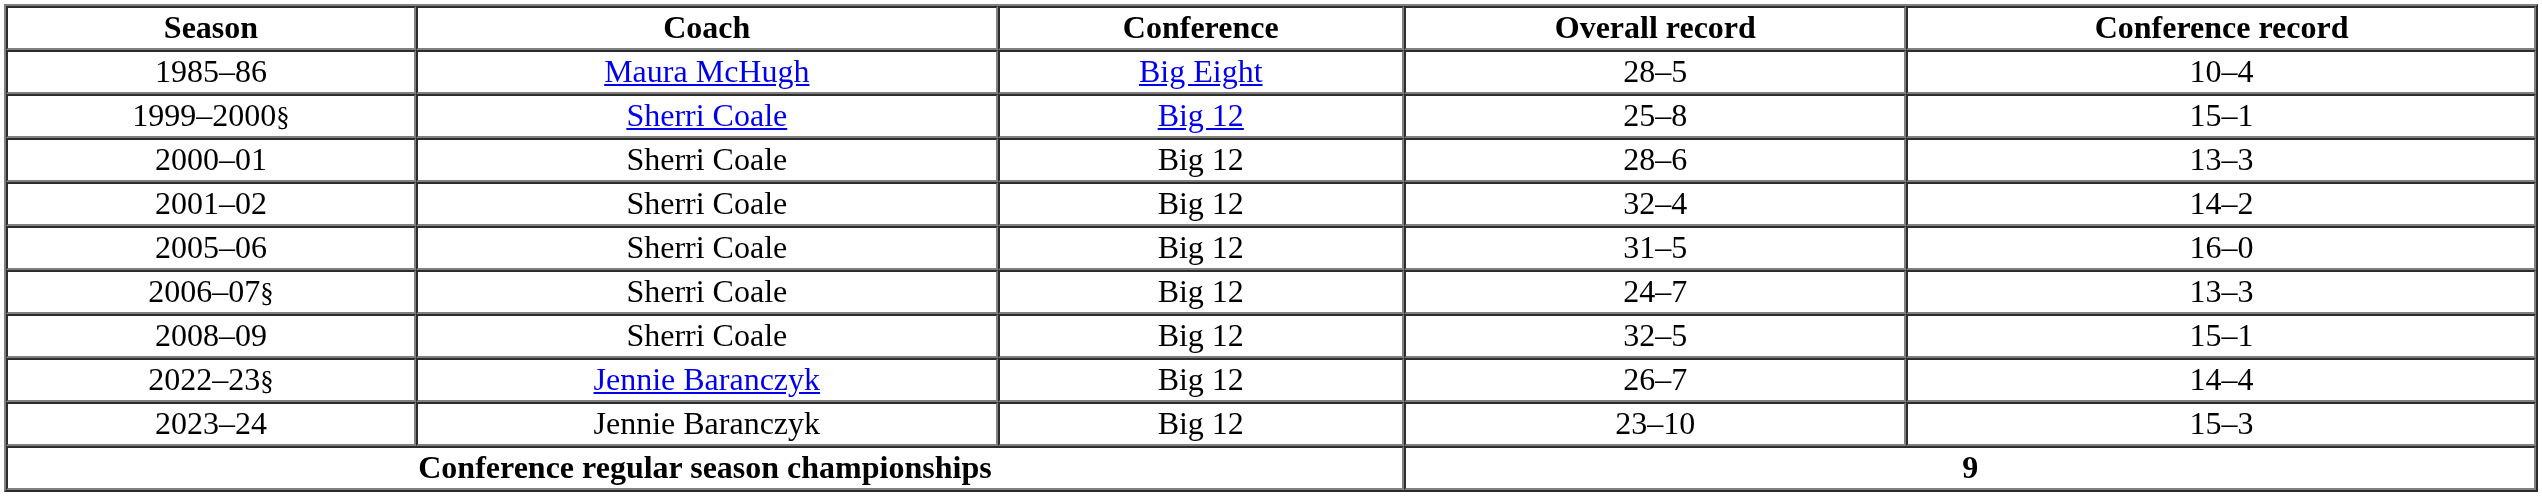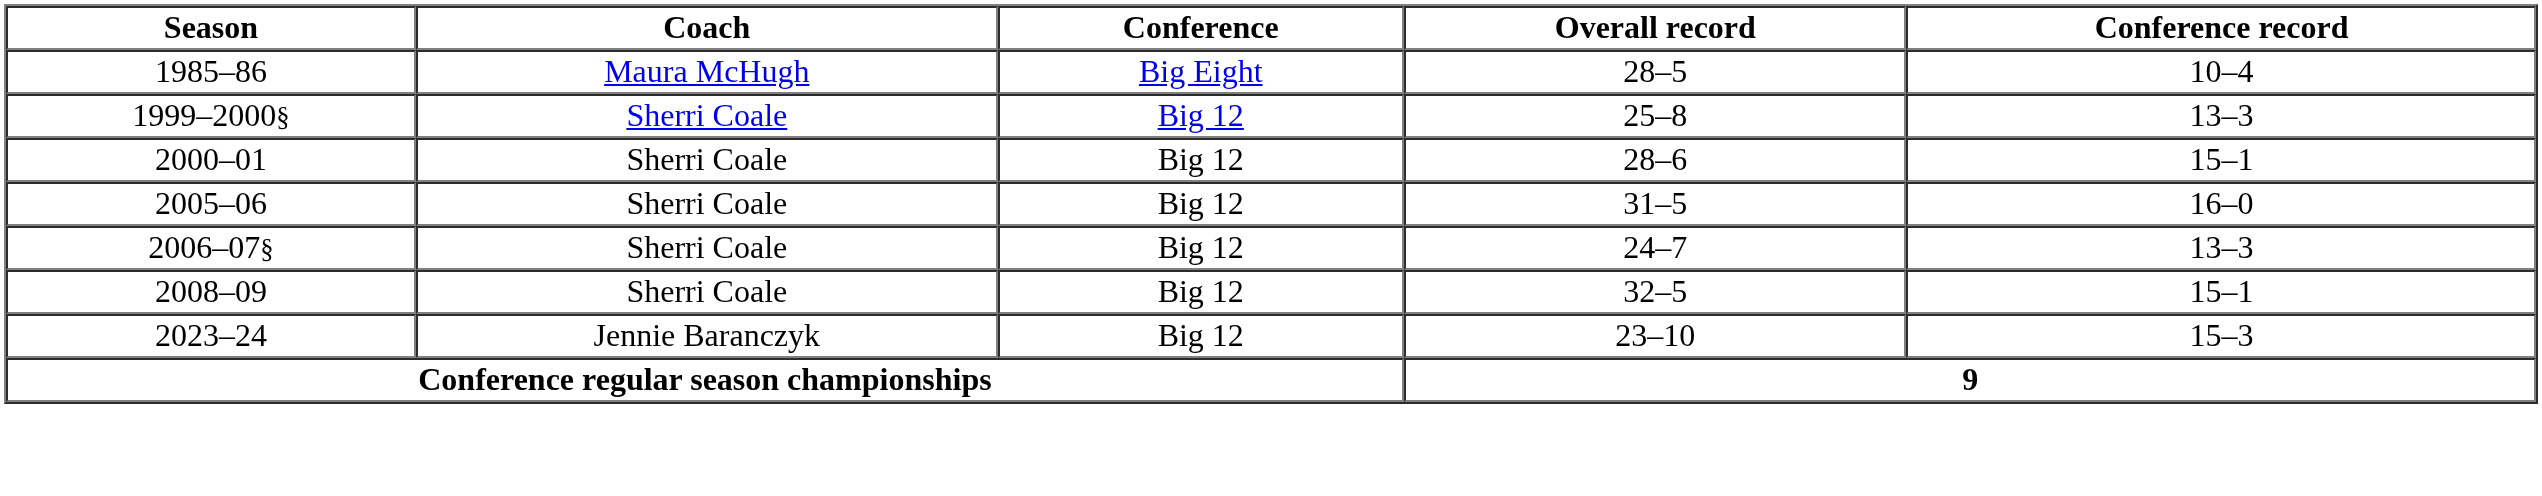(2222, 115) 15–1 -> (2222, 115) 13–3
(2222, 159) 13–3 -> (2222, 159) 15–1
- row: (211, 203)
- row: (211, 379)
